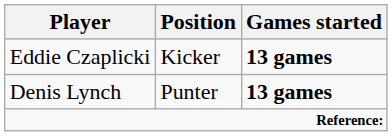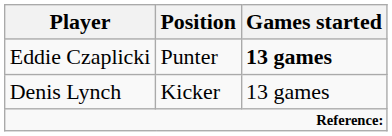(190, 56) Kicker -> (189, 56) Punter
(189, 91) Punter -> (190, 91) Kicker
(289, 91) bold -> (288, 91) normal
